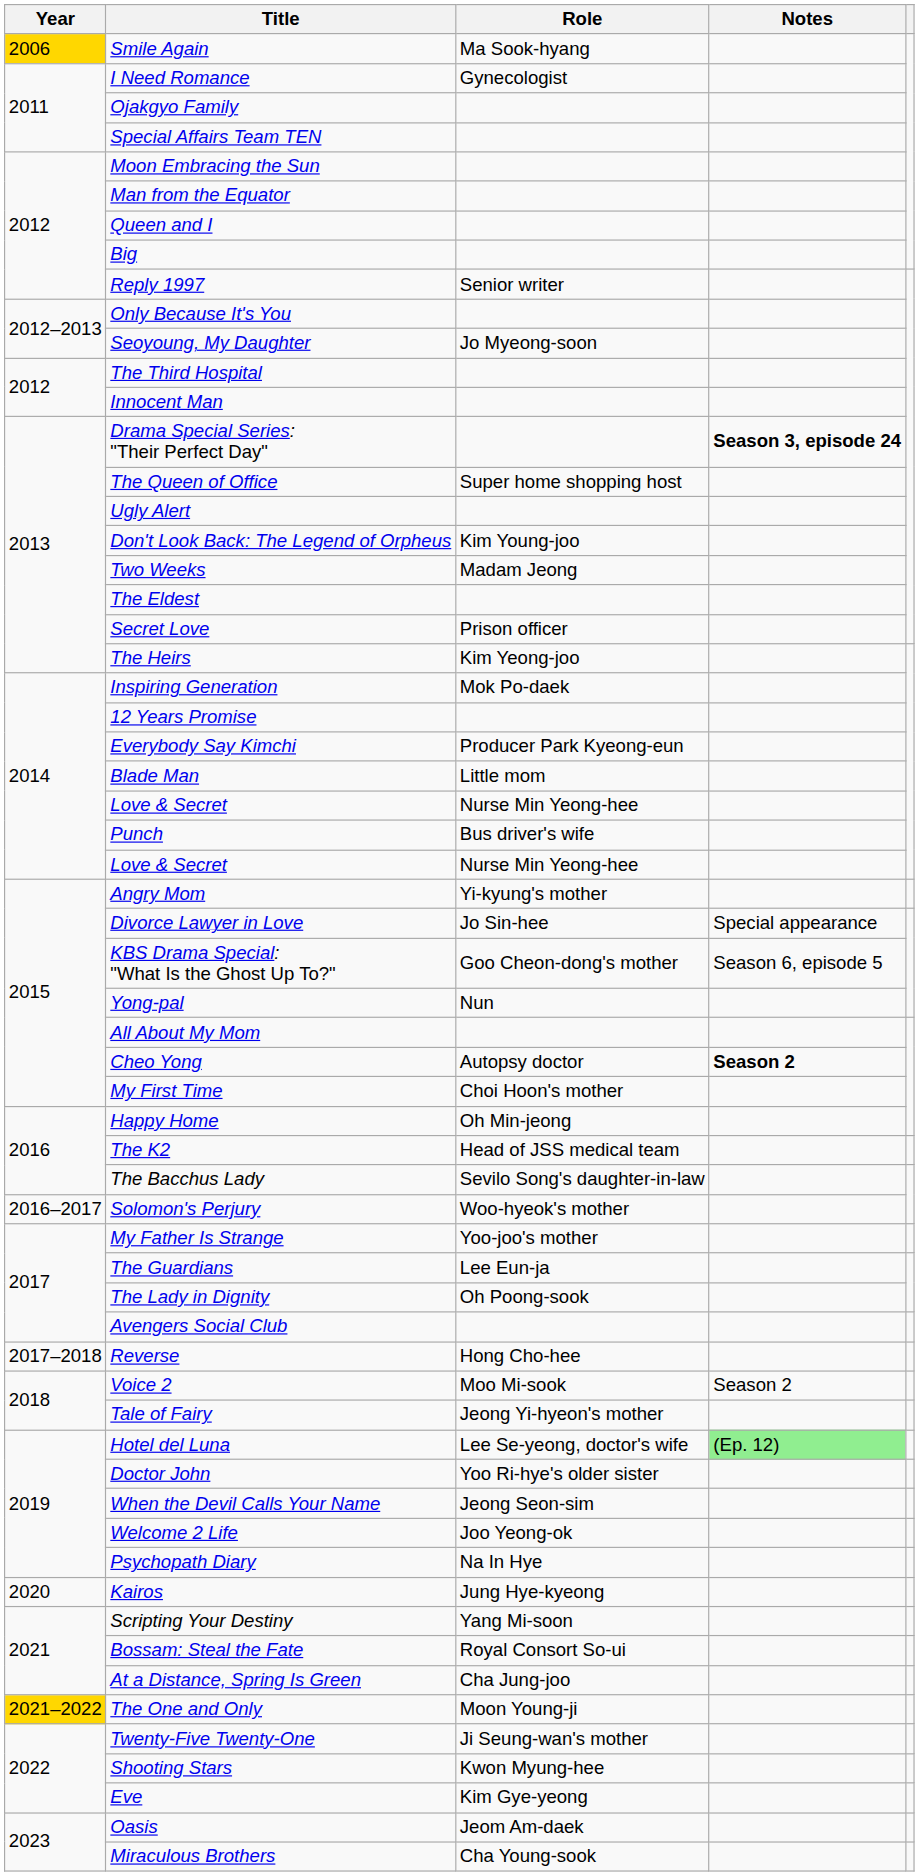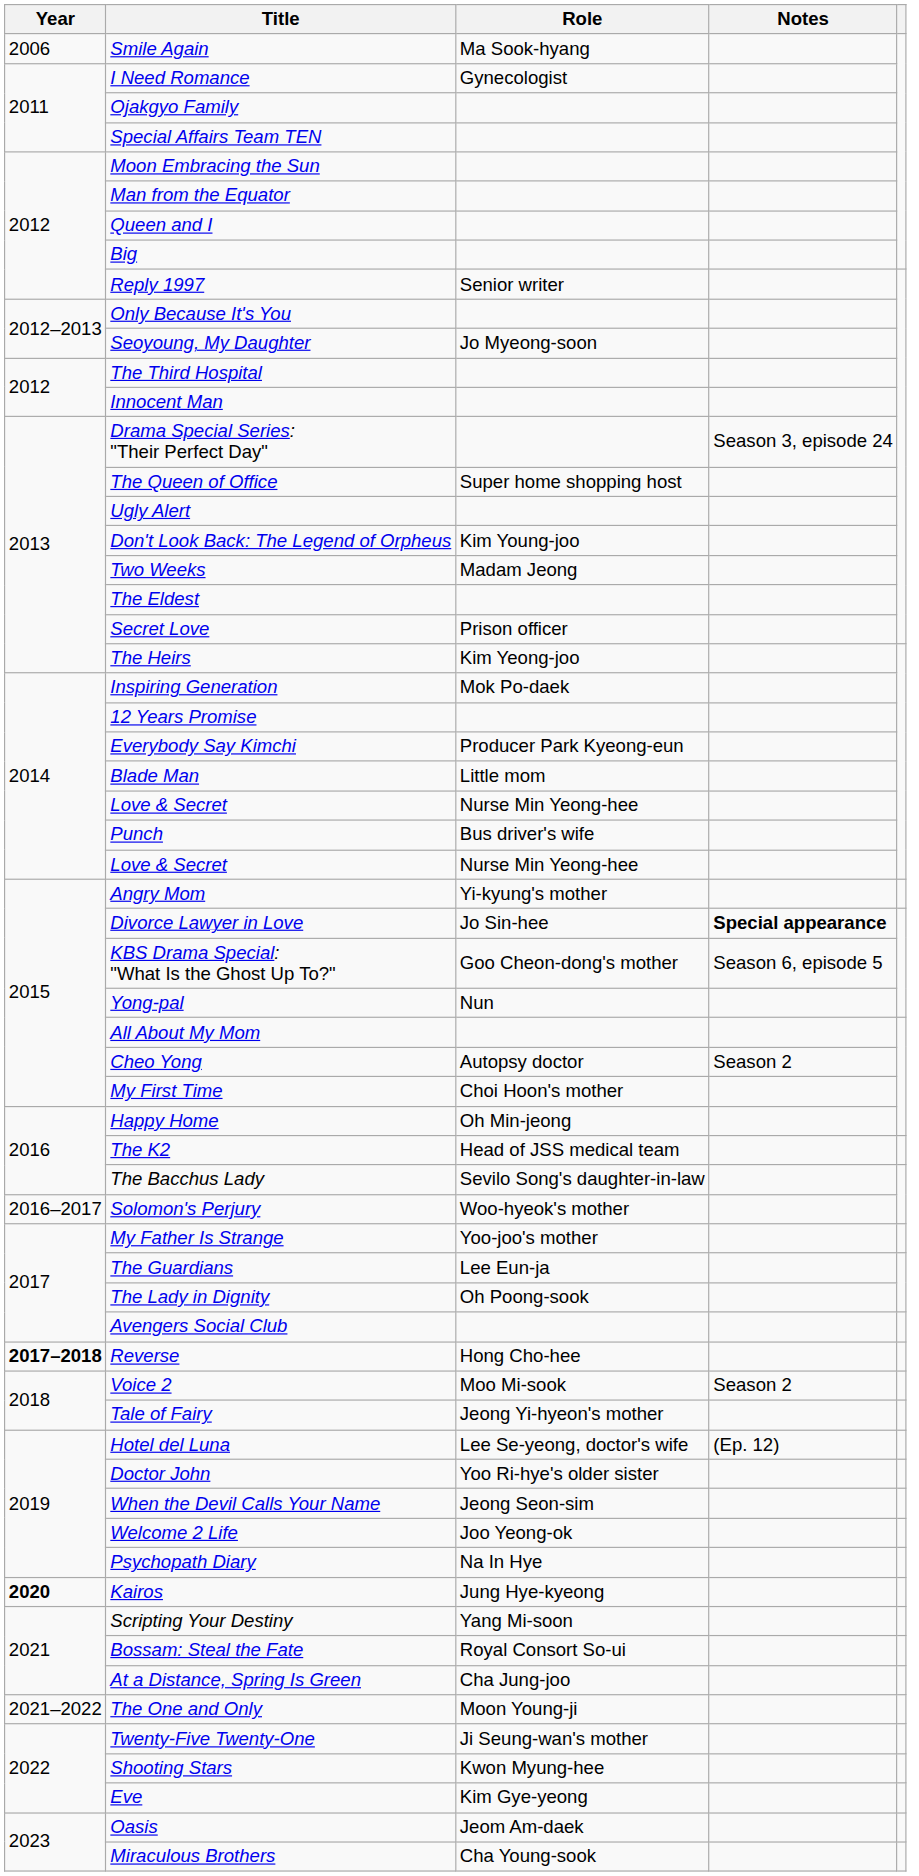(30, 48) gold background -> (30, 48) no background
(807, 441) bold -> (803, 441) normal
(795, 923) normal -> (800, 923) bold
(754, 1061) bold -> (753, 1061) normal
(55, 1356) normal -> (55, 1356) bold
(746, 1444) lightgreen background -> (746, 1444) no background
(30, 1591) normal -> (30, 1591) bold
(55, 1709) gold background -> (55, 1709) no background
